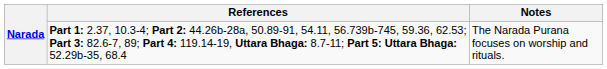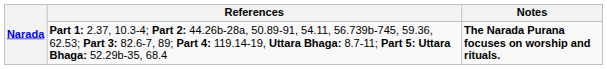(530, 43) normal -> (527, 43) bold
